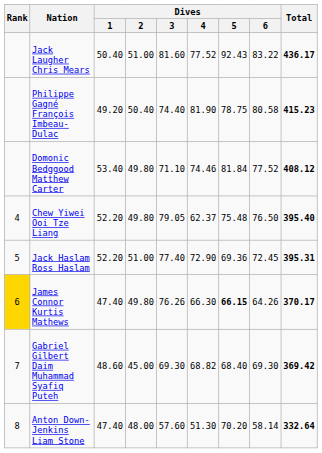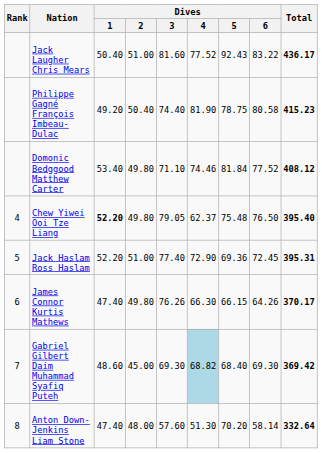(110, 218) normal -> (110, 218) bold
(17, 302) gold background -> (17, 302) no background
(234, 302) bold -> (234, 302) normal
(203, 366) no background -> (203, 366) lightblue background
